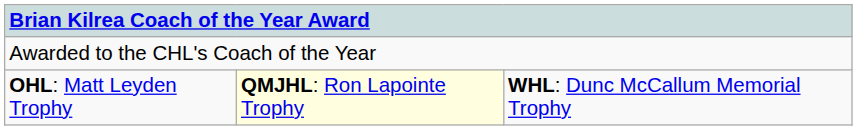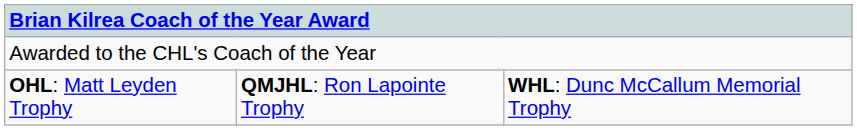(343, 97) lightyellow background -> (343, 97) no background
